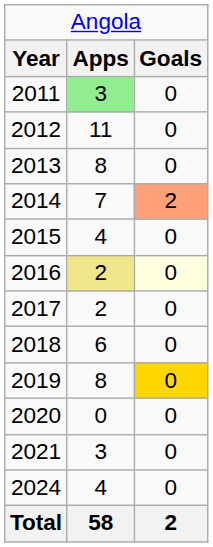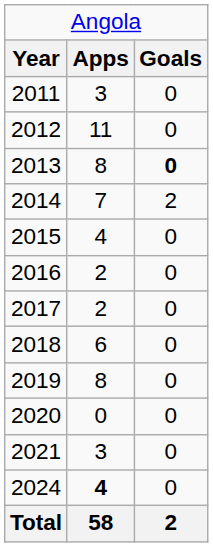(101, 93) lightgreen background -> (101, 93) no background
(171, 165) normal -> (171, 165) bold
(171, 201) lightsalmon background -> (171, 201) no background
(101, 272) khaki background -> (101, 272) no background
(171, 272) lightyellow background -> (171, 272) no background
(171, 380) gold background -> (171, 380) no background
(101, 487) normal -> (101, 487) bold
